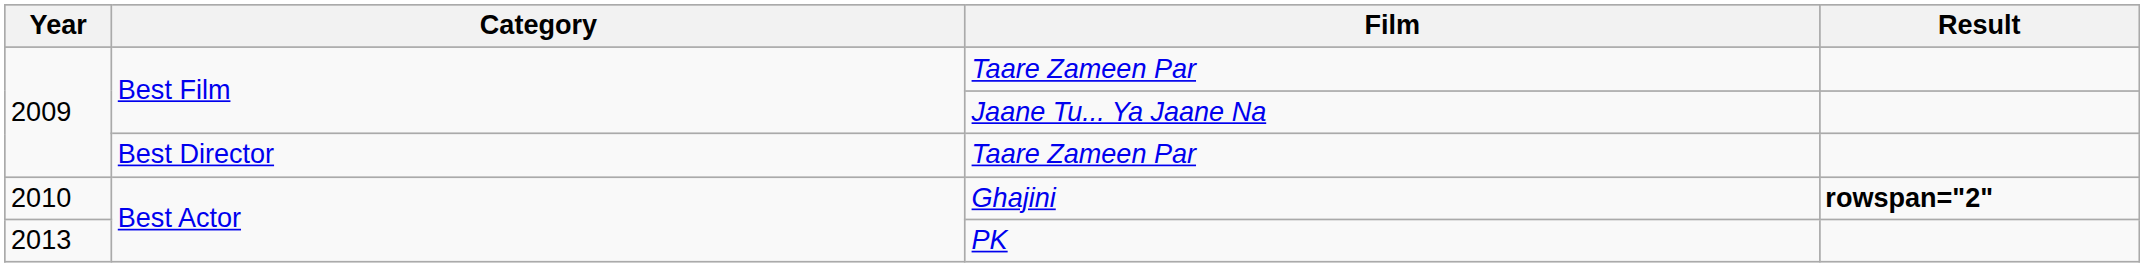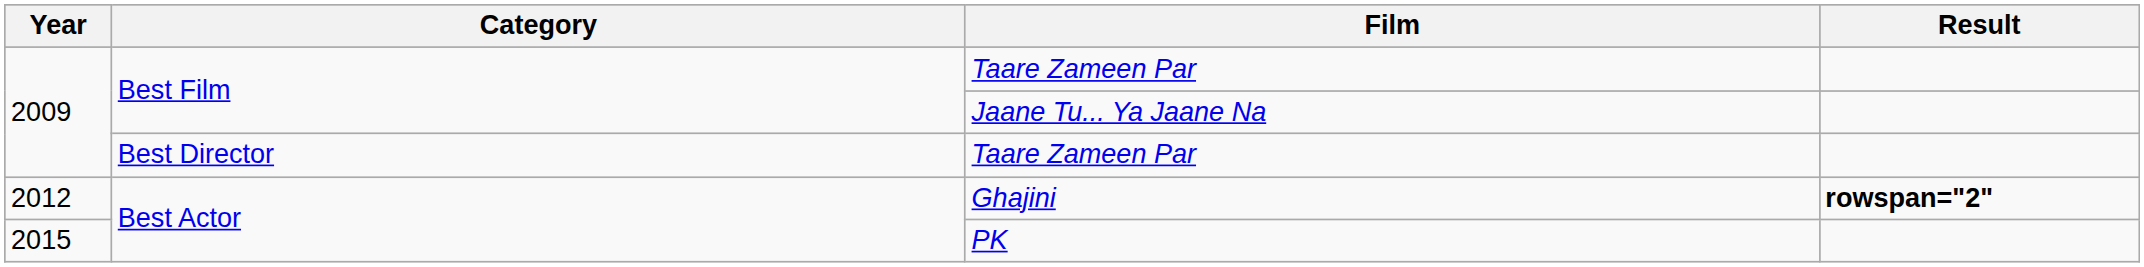(41, 197) 2010 -> (41, 197) 2012
(41, 240) 2013 -> (41, 240) 2015
